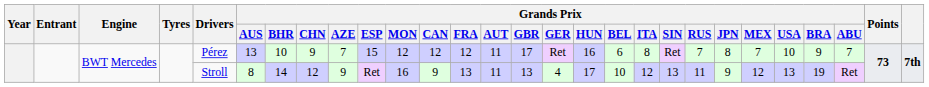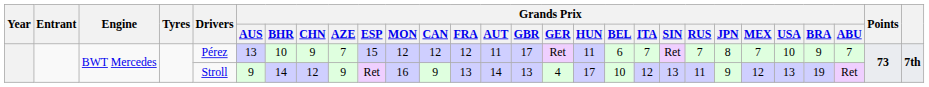(589, 53) 16 -> (589, 53) 11
(647, 53) 8 -> (647, 53) 7
(251, 73) 8 -> (251, 73) 9
(496, 73) 11 -> (496, 73) 14
